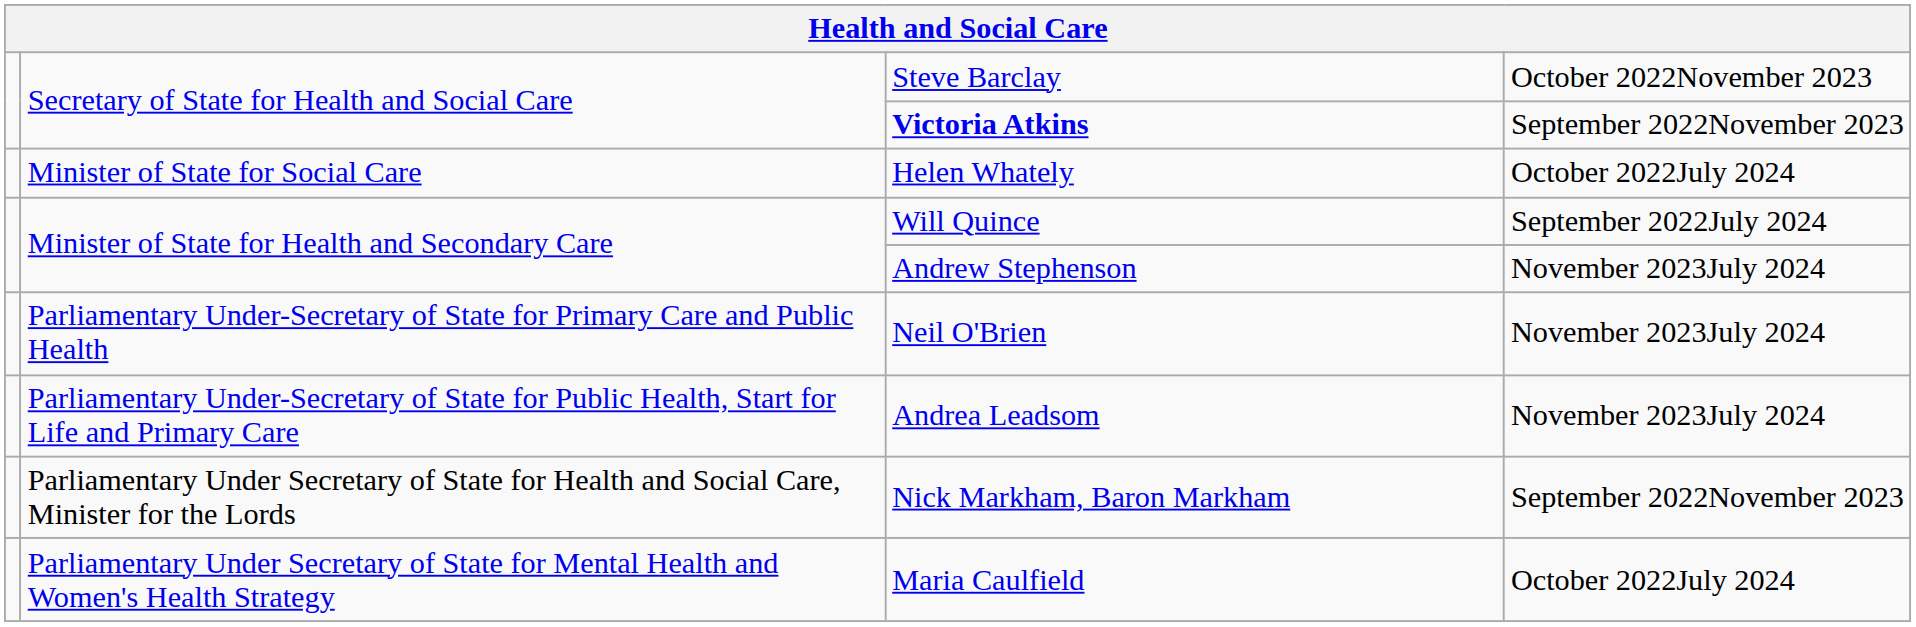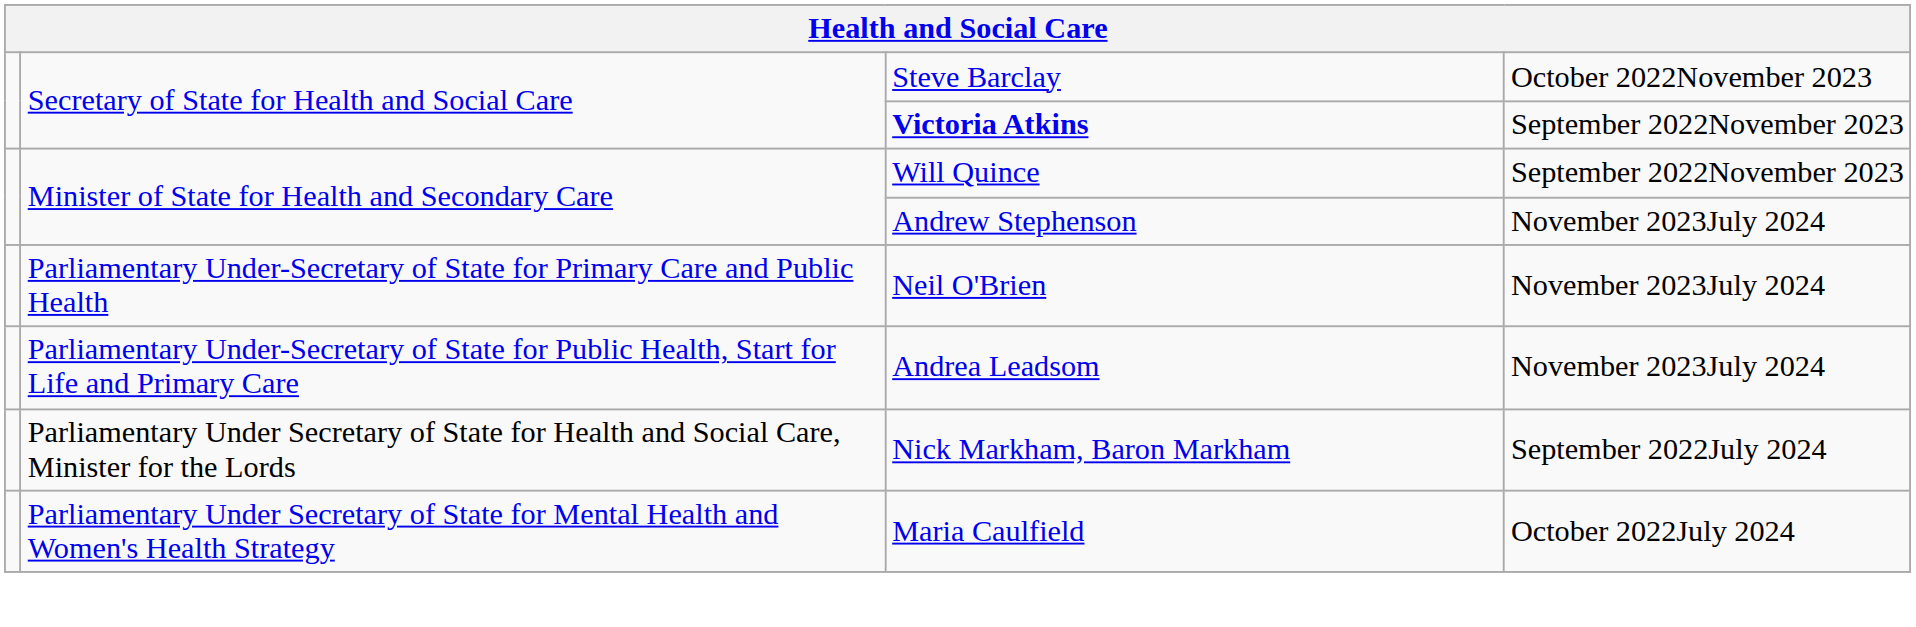- row: (983, 172)
(1669, 220) September 2022July 2024 -> (1707, 172) September 2022November 2023
(1707, 497) September 2022November 2023 -> (1669, 449) September 2022July 2024
